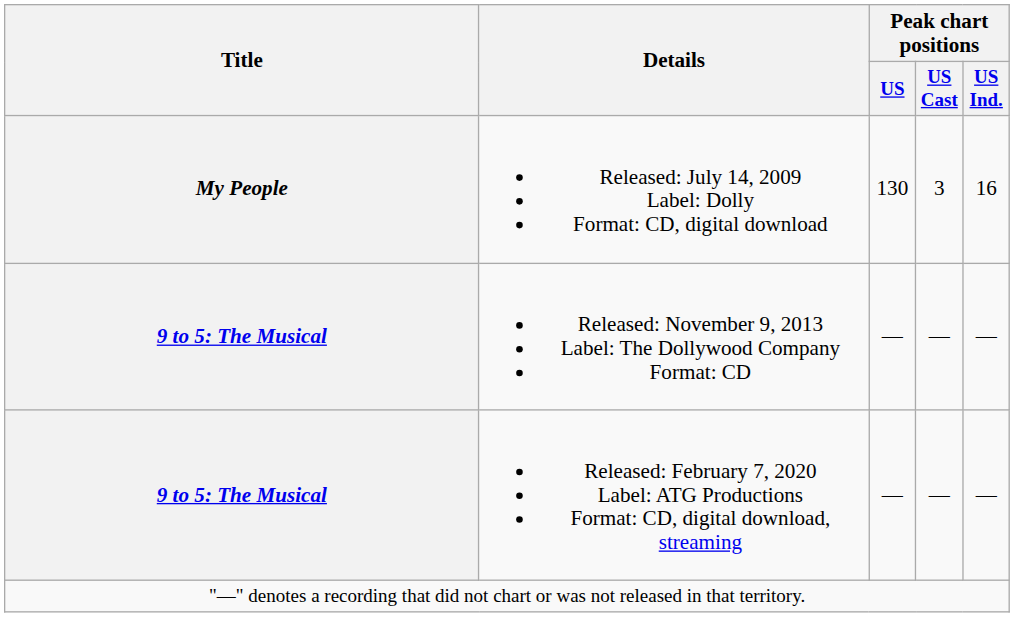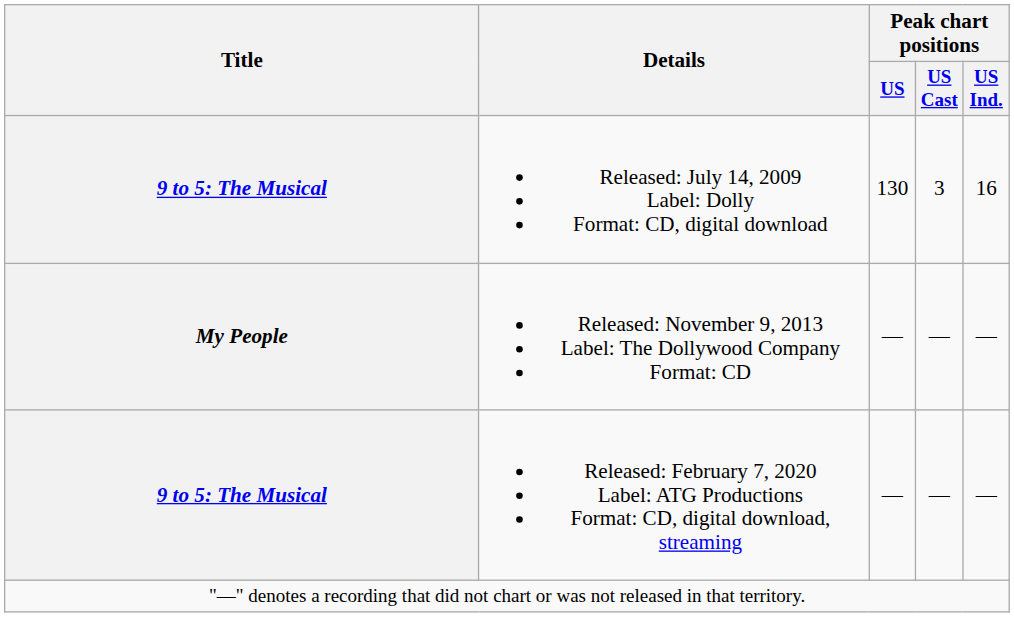(242, 189) My People -> (242, 189) 9 to 5: The Musical
(242, 336) 9 to 5: The Musical -> (242, 336) My People
